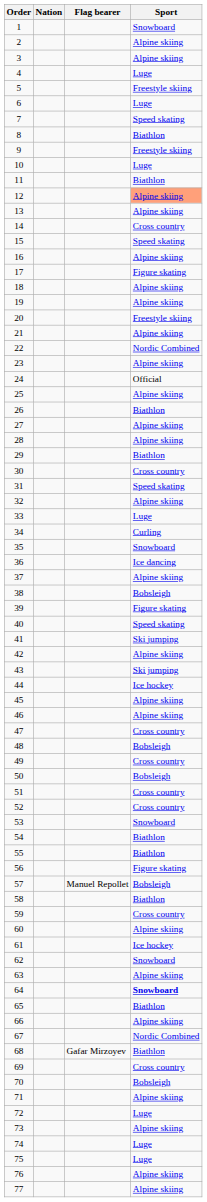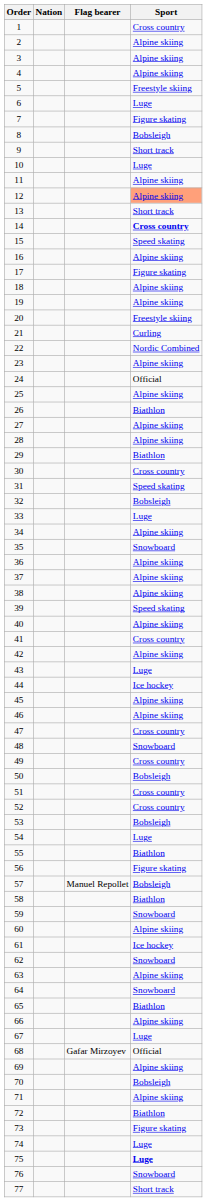(154, 27) Snowboard -> (159, 27) Cross country
(142, 73) Luge -> (158, 73) Alpine skiing
(159, 119) Speed skating -> (159, 119) Figure skating
(149, 134) Biathlon -> (152, 134) Bobsleigh
(162, 149) Freestyle skiing -> (153, 149) Short track
(149, 180) Biathlon -> (158, 180) Alpine skiing
(158, 211) Alpine skiing -> (153, 211) Short track
(159, 226) normal -> (161, 226) bold
(158, 333) Alpine skiing -> (147, 333) Curling
(158, 501) Alpine skiing -> (152, 501) Bobsleigh
(147, 532) Curling -> (158, 532) Alpine skiing
(154, 562) Ice dancing -> (158, 562) Alpine skiing
(152, 593) Bobsleigh -> (158, 593) Alpine skiing
(159, 608) Figure skating -> (159, 608) Speed skating
(159, 623) Speed skating -> (158, 623) Alpine skiing
(156, 639) Ski jumping -> (159, 639) Cross country
(156, 669) Ski jumping -> (142, 669) Luge
(152, 746) Bobsleigh -> (154, 746) Snowboard
(154, 822) Snowboard -> (152, 822) Bobsleigh
(149, 837) Biathlon -> (142, 837) Luge
(159, 914) Cross country -> (154, 914) Snowboard
(156, 990) bold -> (154, 990) normal
(166, 1036) Nordic Combined -> (142, 1036) Luge
(149, 1051) Biathlon -> (147, 1051) Official
(159, 1067) Cross country -> (158, 1067) Alpine skiing
(142, 1113) Luge -> (149, 1113) Biathlon
(158, 1128) Alpine skiing -> (159, 1128) Figure skating
(142, 1158) normal -> (143, 1158) bold
(158, 1174) Alpine skiing -> (154, 1174) Snowboard
(158, 1189) Alpine skiing -> (153, 1189) Short track
